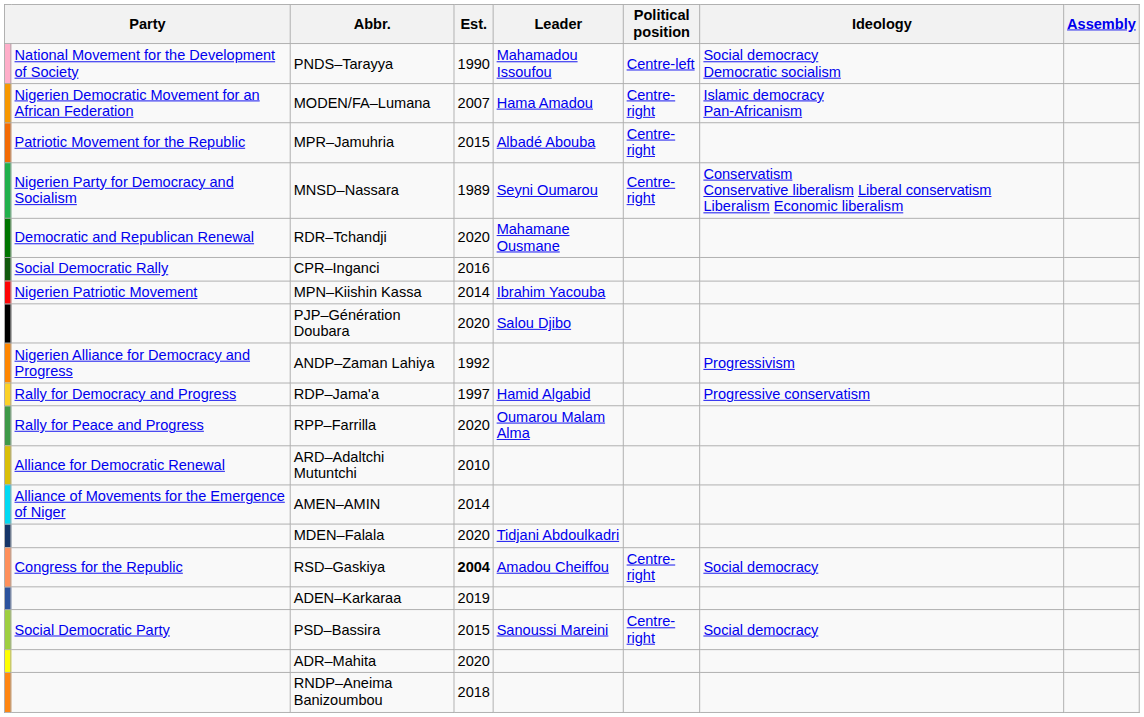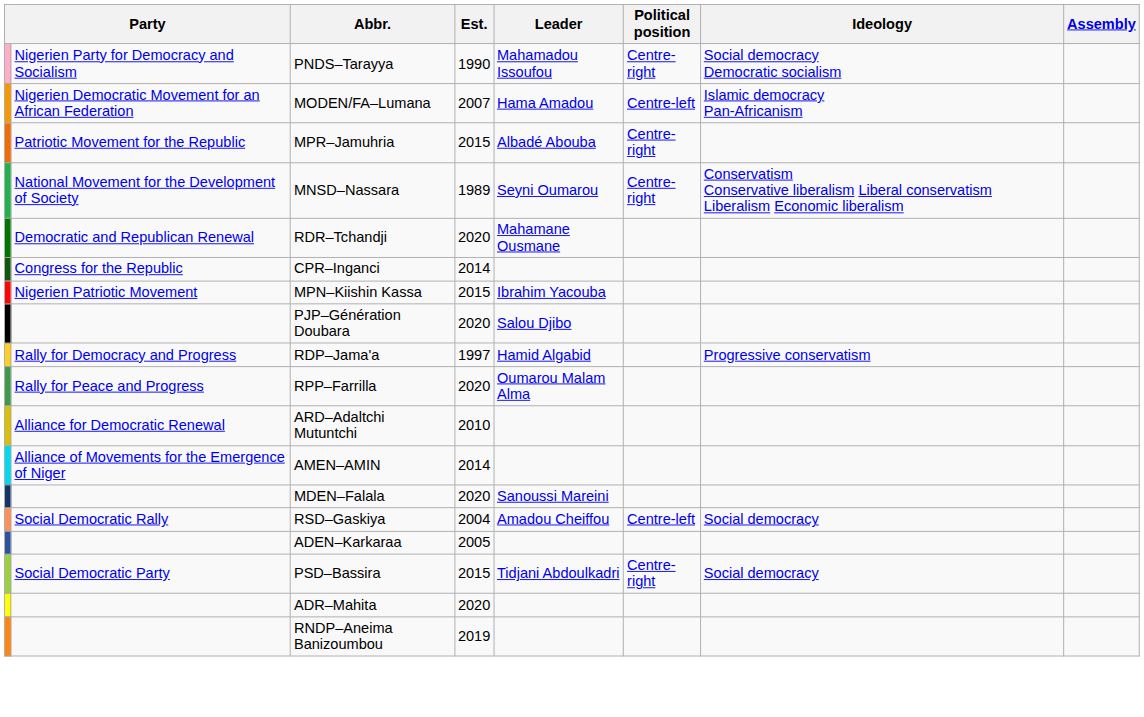(145, 63) National Movement for the Development of Society -> (124, 63) Nigerien Party for Democracy and Socialism
(661, 63) Centre-left -> (651, 63) Centre-right
(651, 103) Centre-right -> (661, 103) Centre-left
(124, 190) Nigerien Party for Democracy and Socialism -> (145, 190) National Movement for the Development of Society
(91, 269) Social Democratic Rally -> (99, 269) Congress for the Republic
(474, 269) 2016 -> (474, 269) 2014
(474, 292) 2014 -> (474, 292) 2015
- row: (364, 363)
(558, 535) Tidjani Abdoulkadri -> (553, 496) Sanoussi Mareini
(99, 567) Congress for the Republic -> (91, 519) Social Democratic Rally
(474, 567) bold -> (474, 519) normal
(651, 567) Centre-right -> (661, 519) Centre-left
(474, 598) 2019 -> (474, 542) 2005
(552, 629) Sanoussi Mareini -> (558, 573) Tidjani Abdoulkadri
(474, 692) 2018 -> (474, 636) 2019
